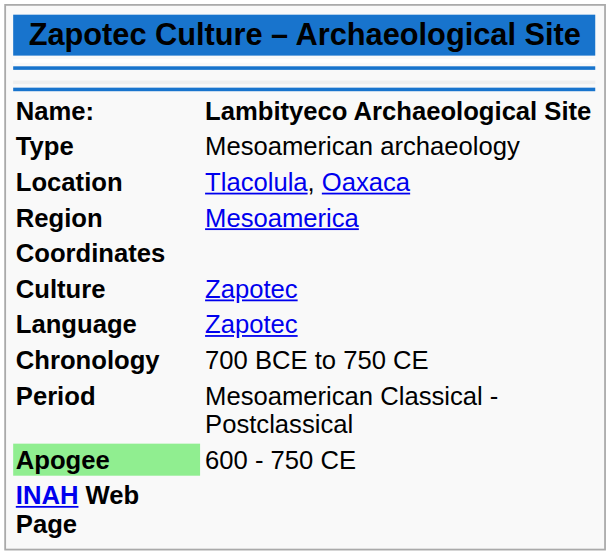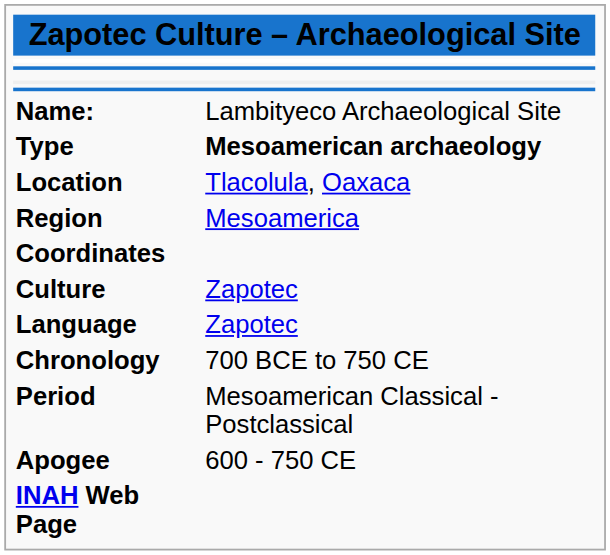(398, 111) bold -> (383, 111) normal
(362, 146) normal -> (373, 146) bold
(63, 459) lightgreen background -> (63, 459) no background
